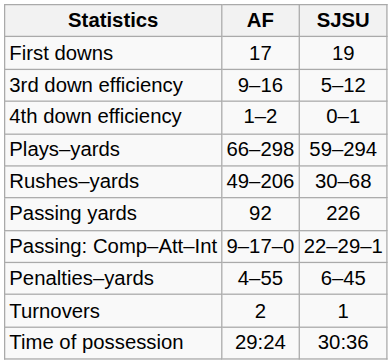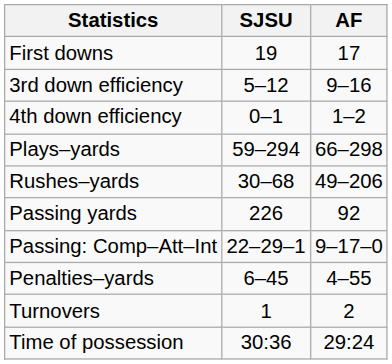columns swapped: (260, 20) <-> (343, 20)
